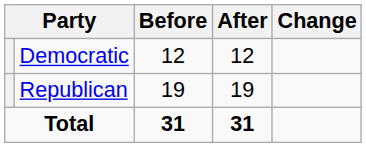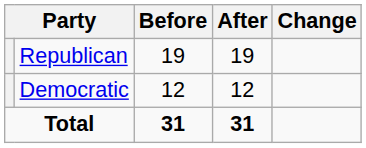rows swapped: (74, 90) <-> (74, 55)
